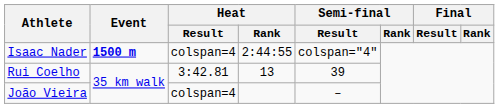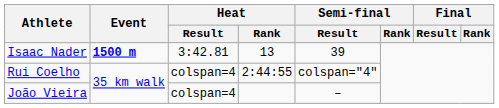(203, 53) colspan=4 -> (203, 53) 3:42.81
(267, 53) 2:44:55 -> (267, 53) 13
(338, 53) colspan="4" -> (338, 53) 39
(203, 73) 3:42.81 -> (203, 73) colspan=4
(267, 73) 13 -> (267, 73) 2:44:55
(338, 73) 39 -> (338, 73) colspan="4"
